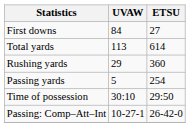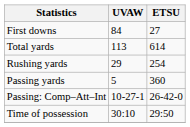(157, 63) 360 -> (157, 63) 254
(157, 80) 254 -> (157, 80) 360
rows swapped: (56, 113) <-> (47, 97)
